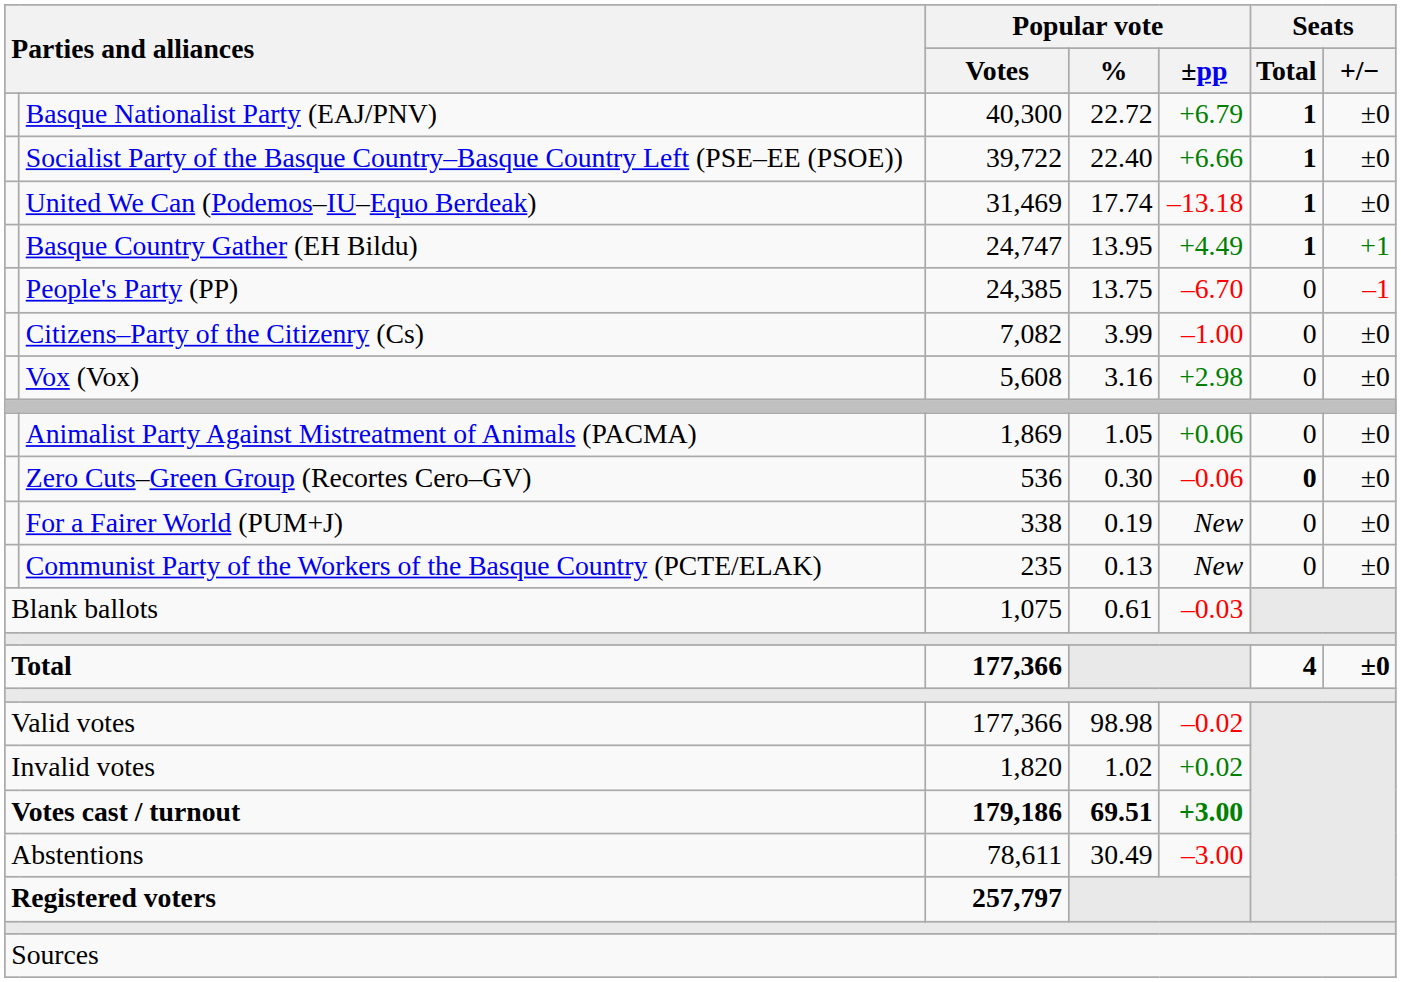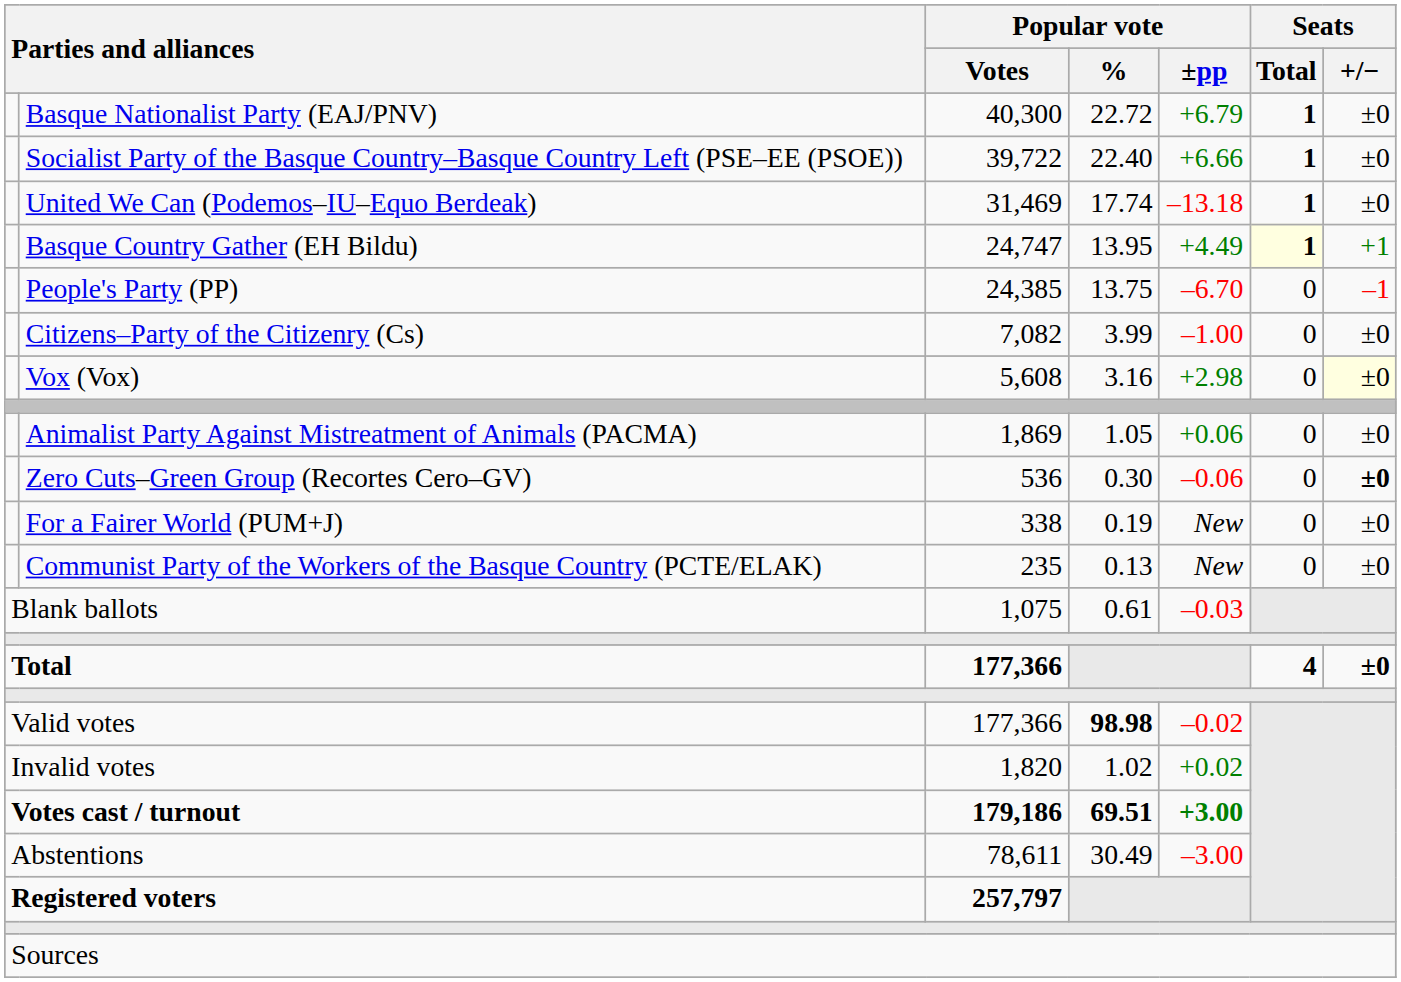(1310, 245) no background -> (1310, 245) lightyellow background
(1375, 377) no background -> (1375, 377) lightyellow background
(1310, 478) bold -> (1310, 478) normal
(1375, 478) normal -> (1375, 478) bold
(1121, 723) normal -> (1121, 723) bold
